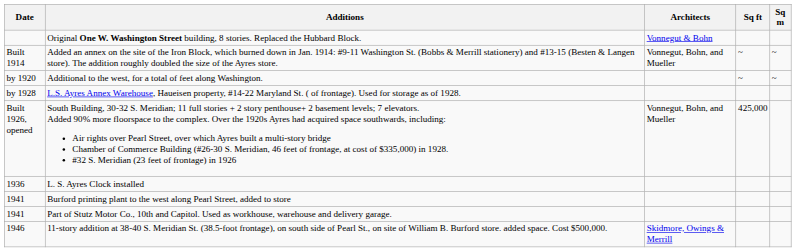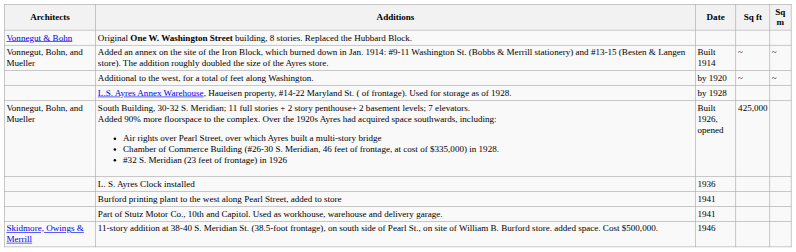columns swapped: (25, 17) <-> (690, 17)
